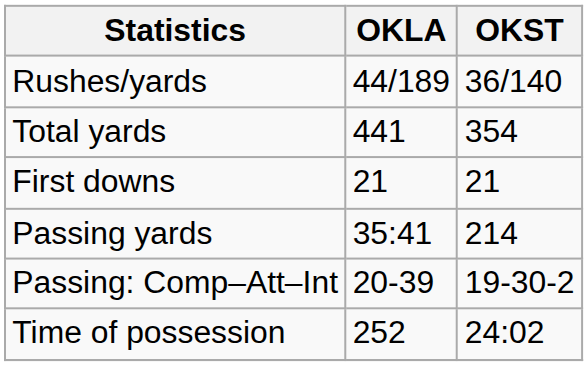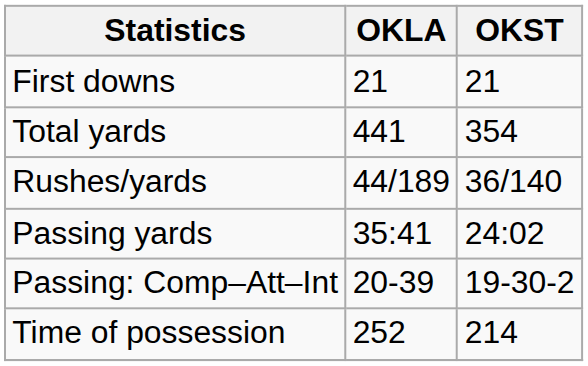rows swapped: (94, 182) <-> (110, 81)
(491, 232) 214 -> (505, 232) 24:02
(505, 333) 24:02 -> (491, 333) 214
